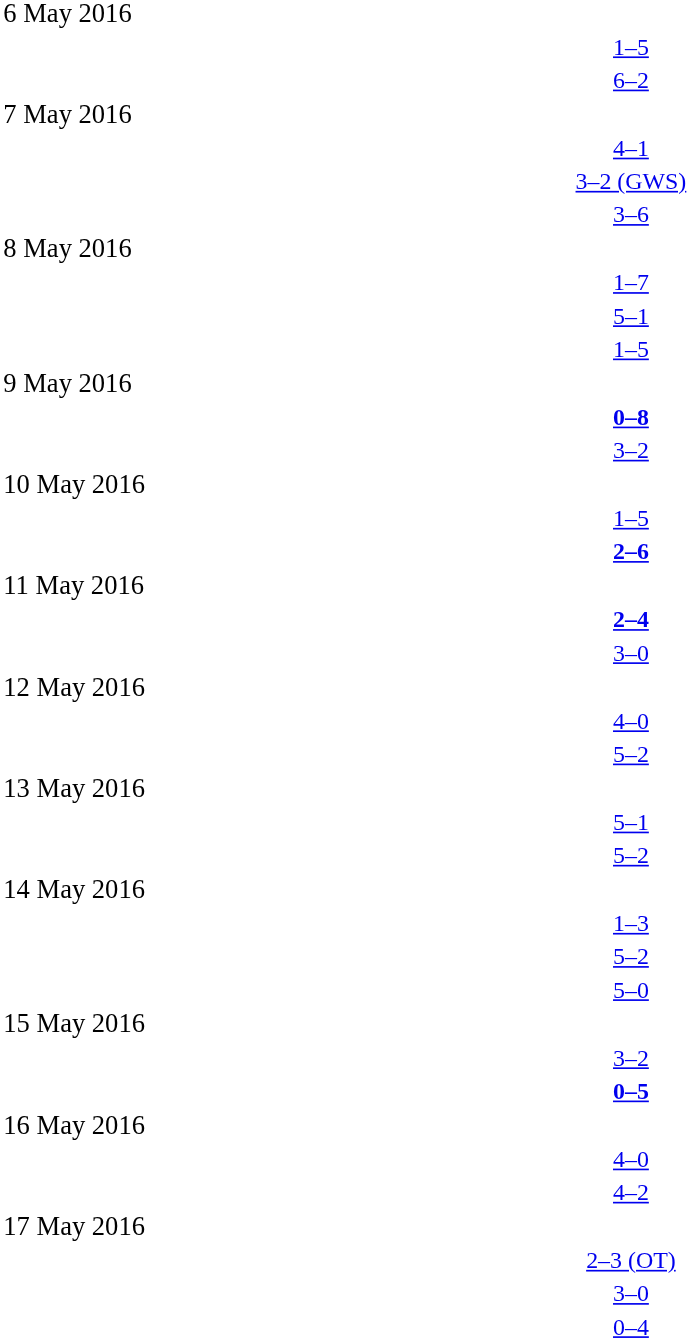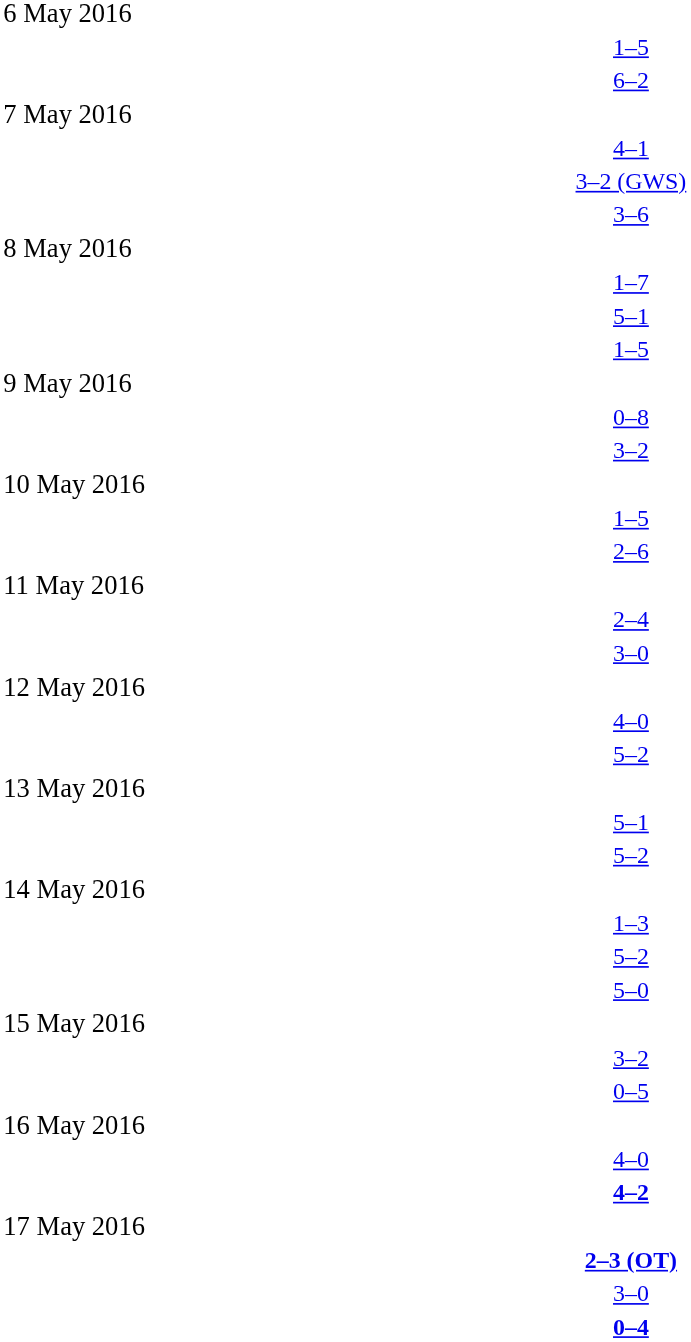(631, 417) bold -> (631, 417) normal
(631, 551) bold -> (631, 551) normal
(631, 619) bold -> (631, 619) normal
(631, 1091) bold -> (631, 1091) normal
(631, 1192) normal -> (631, 1192) bold
(631, 1260) normal -> (631, 1260) bold
(631, 1326) normal -> (631, 1326) bold
